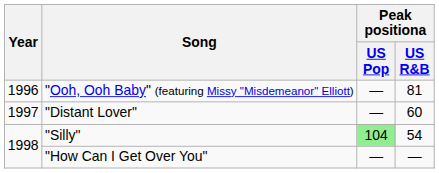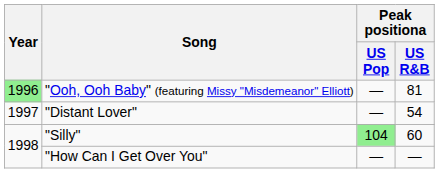(23, 91) no background -> (23, 91) lightgreen background
(415, 113) 60 -> (415, 113) 54
(415, 135) 54 -> (415, 135) 60
